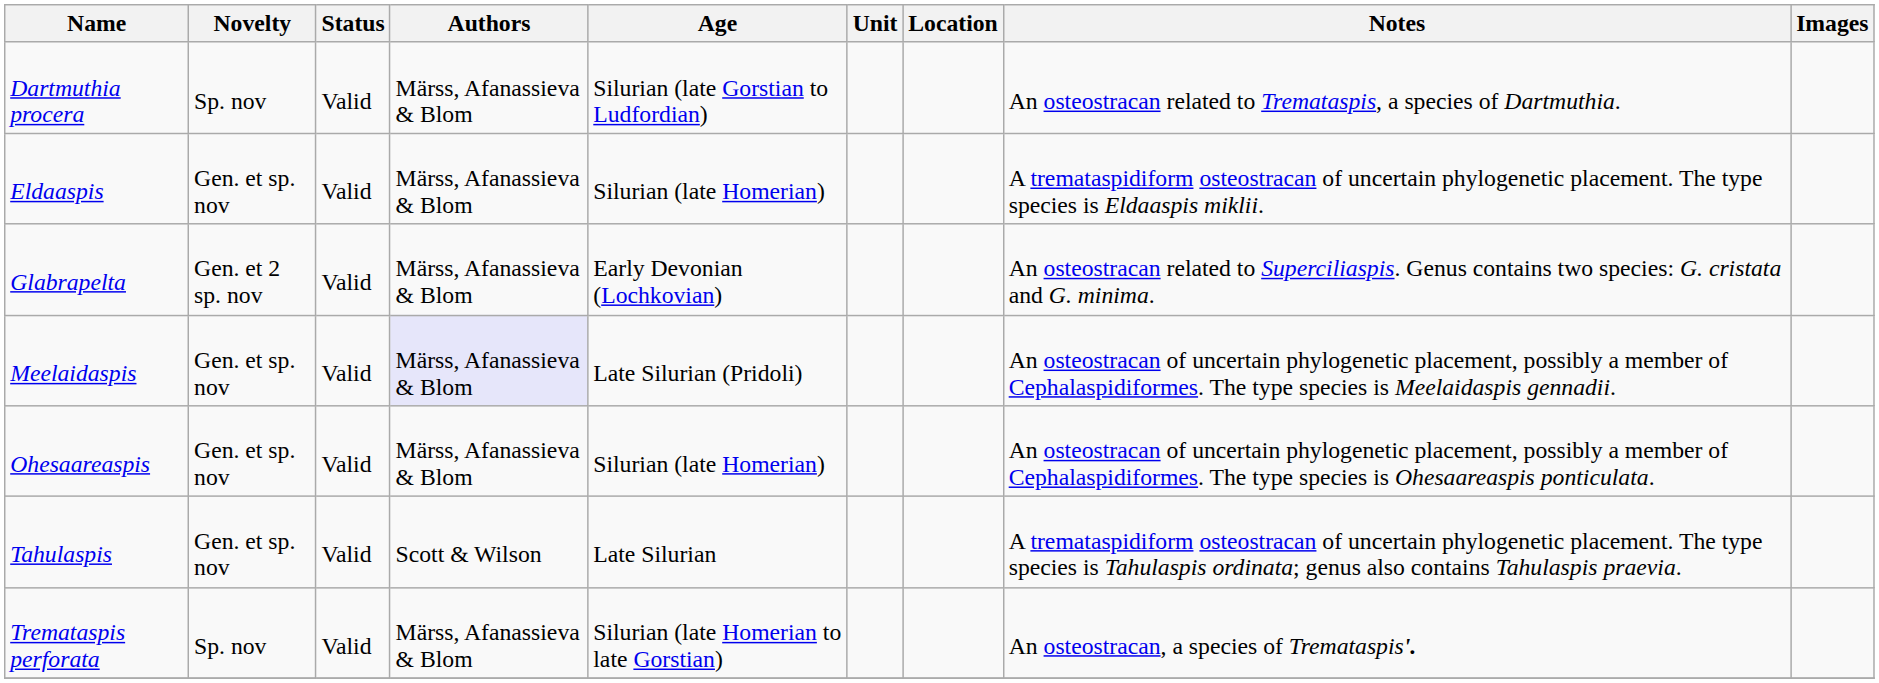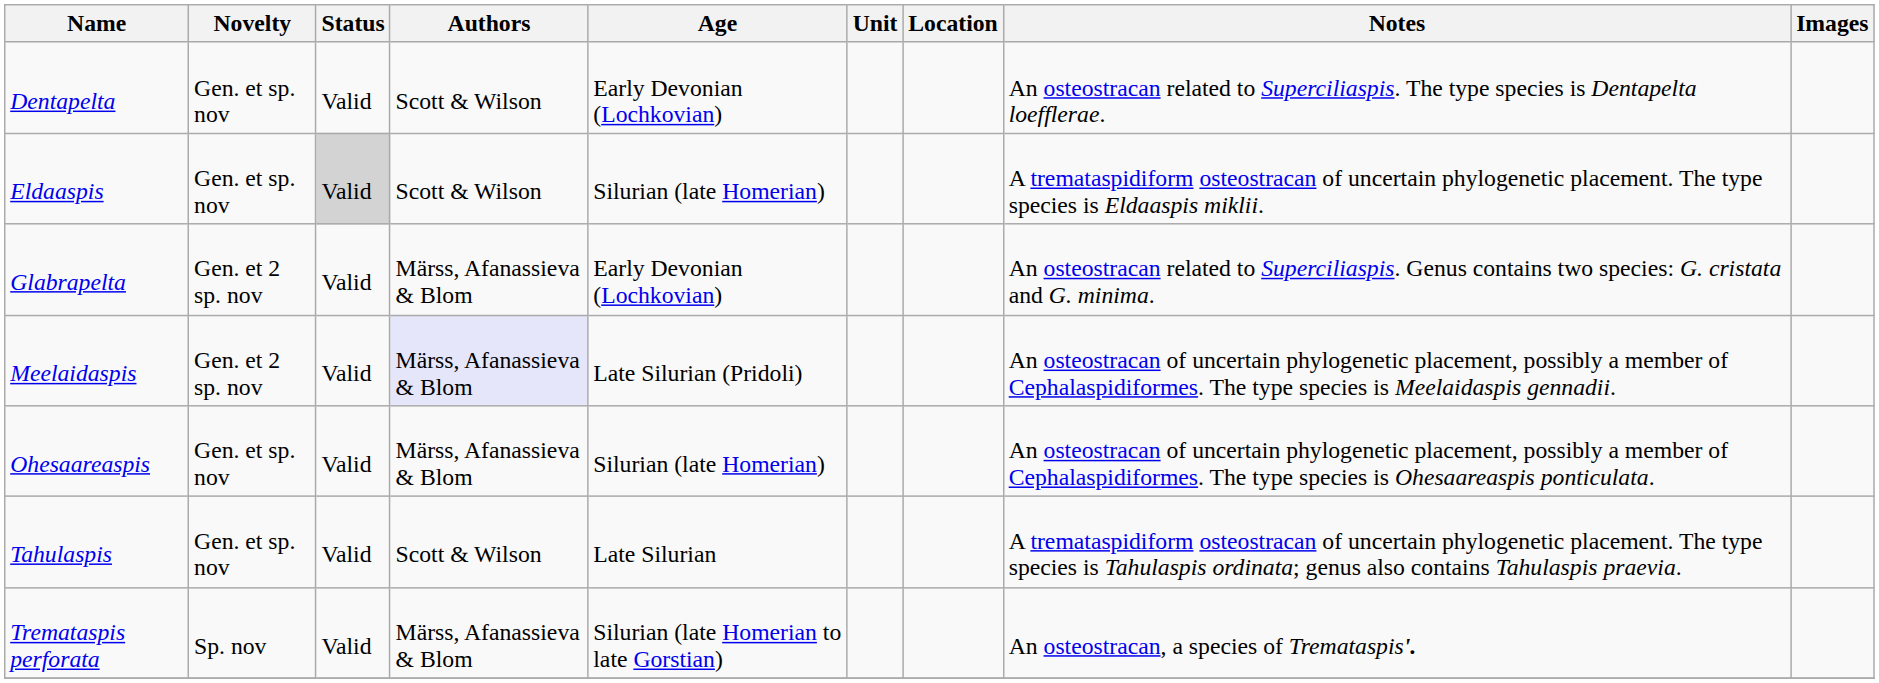- row: (65, 100)
+ row: (63, 100)
(347, 191) no background -> (347, 191) lightgrey background
(488, 191) Märss, Afanassieva & Blom -> (469, 191) Scott & Wilson
(245, 373) Gen. et sp. nov -> (237, 373) Gen. et 2 sp. nov
